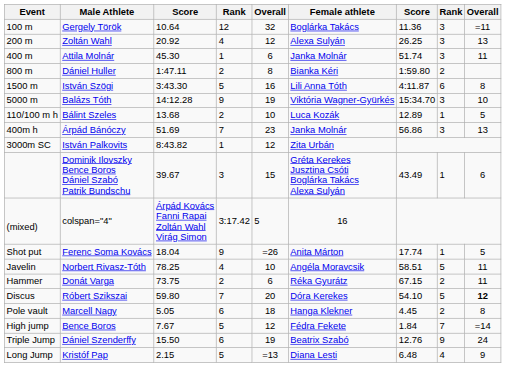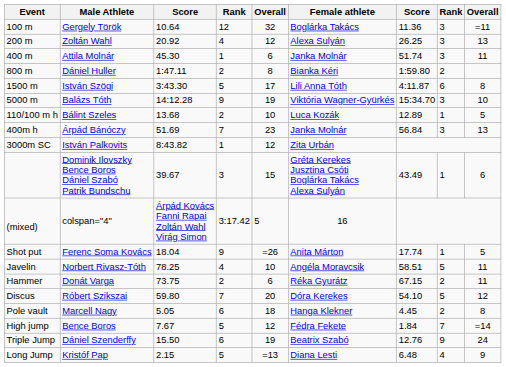(270, 86) 16 -> (270, 86) 17
(410, 130) 56.86 -> (410, 130) 56.84
(483, 296) bold -> (483, 296) normal
